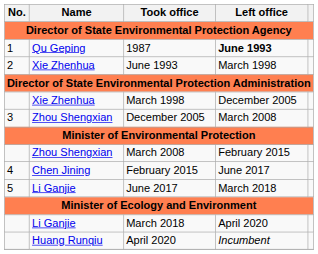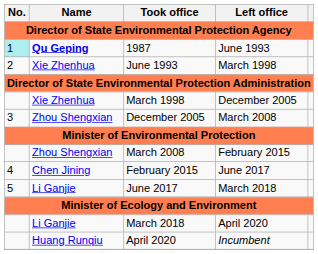(10, 48) no background -> (10, 48) paleturquoise background
(59, 48) normal -> (60, 48) bold
(245, 48) bold -> (244, 48) normal
